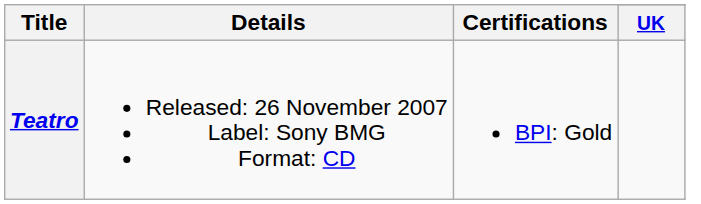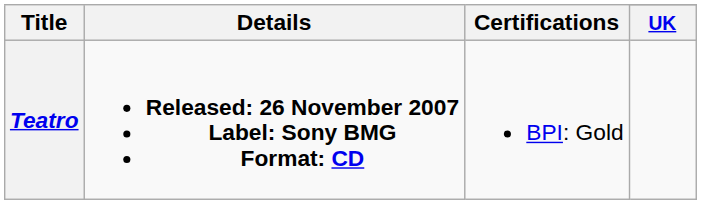(268, 133) normal -> (274, 133) bold
